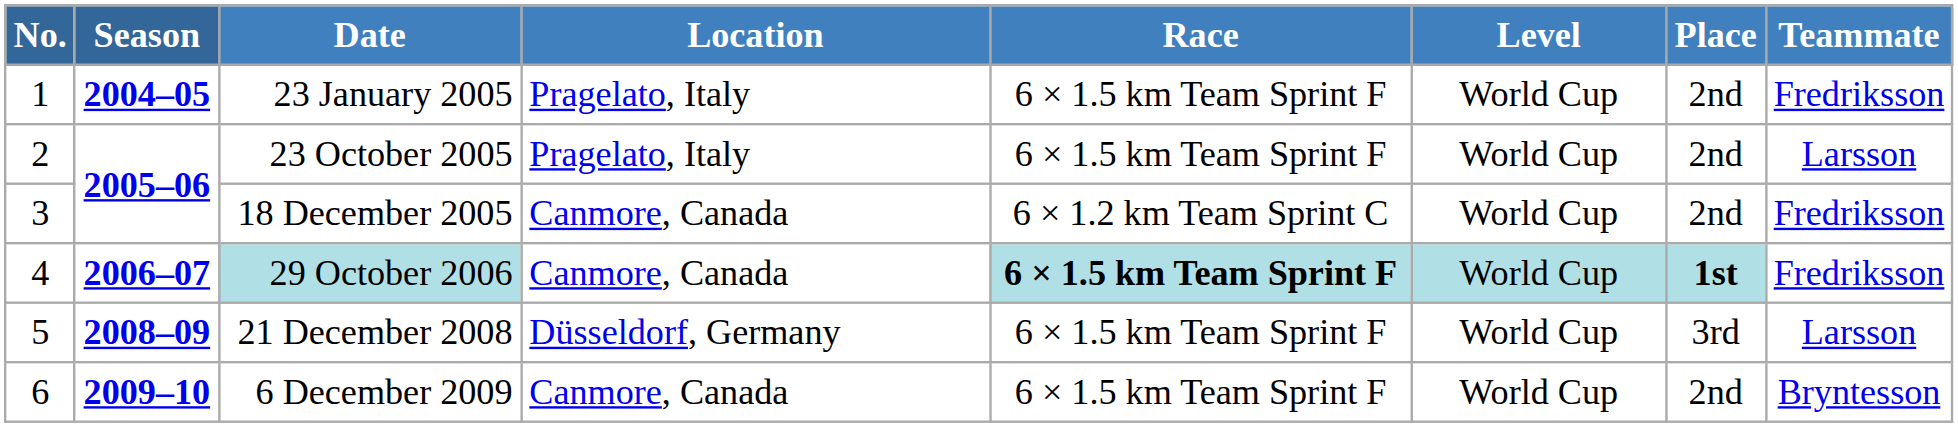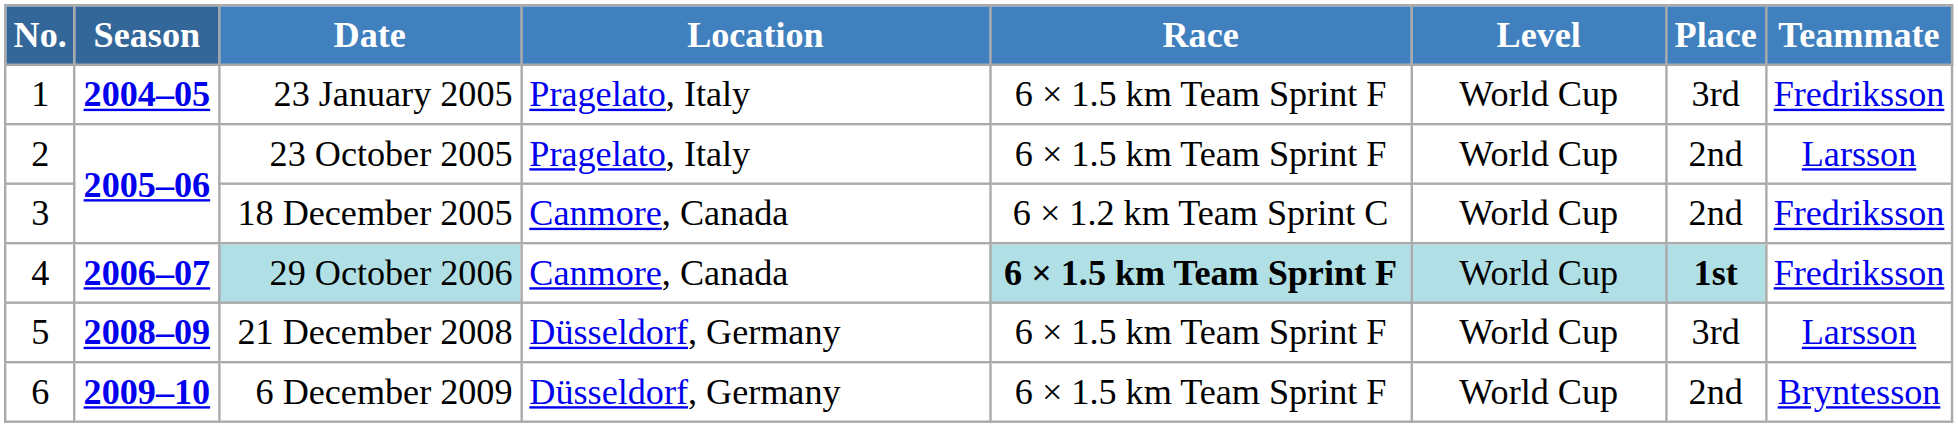(1716, 94) 2nd -> (1716, 94) 3rd
(659, 392) Canmore, Canada -> (685, 392) Düsseldorf, Germany
